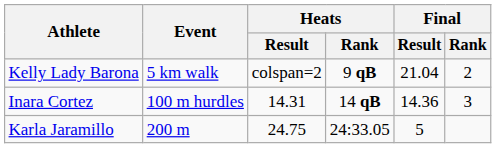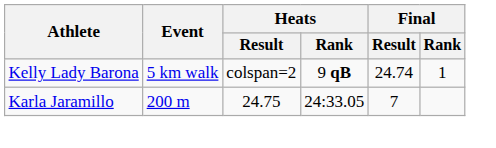(419, 73) 21.04 -> (394, 73) 24.74
(468, 73) 2 -> (442, 73) 1
- row: (51, 101)
(419, 129) 5 -> (394, 101) 7
